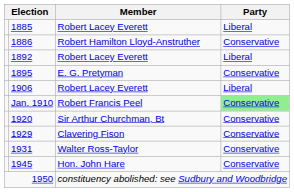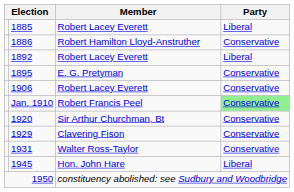(238, 88) Liberal -> (251, 88) Conservative
(251, 164) Conservative -> (238, 164) Liberal
